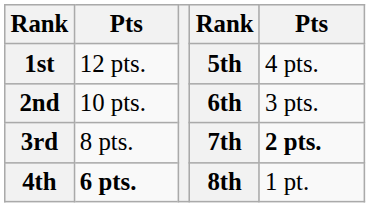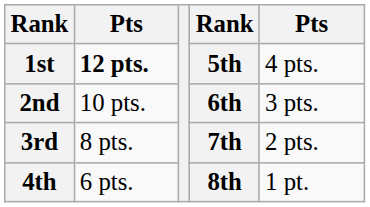(113, 63) normal -> (114, 63) bold
(293, 142) bold -> (292, 142) normal
(108, 181) bold -> (107, 181) normal
